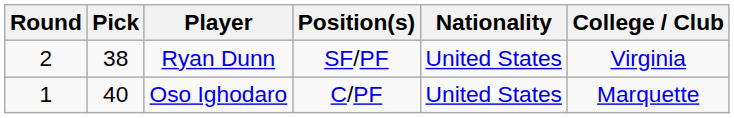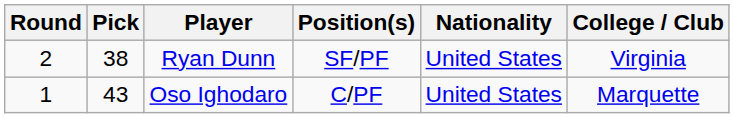(116, 94) 40 -> (116, 94) 43
